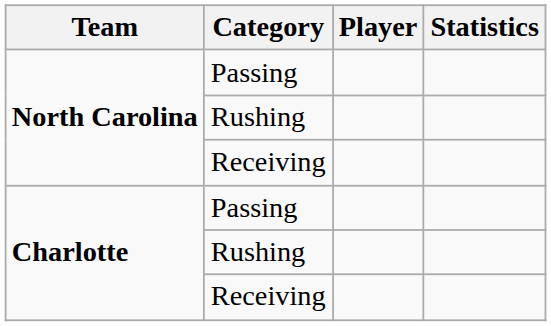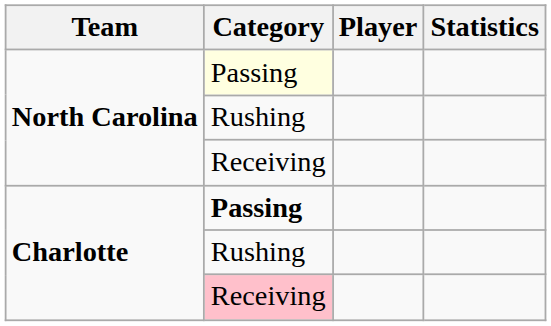(254, 72) no background -> (254, 72) lightyellow background
(254, 206) normal -> (256, 206) bold
(268, 296) no background -> (268, 296) pink background
